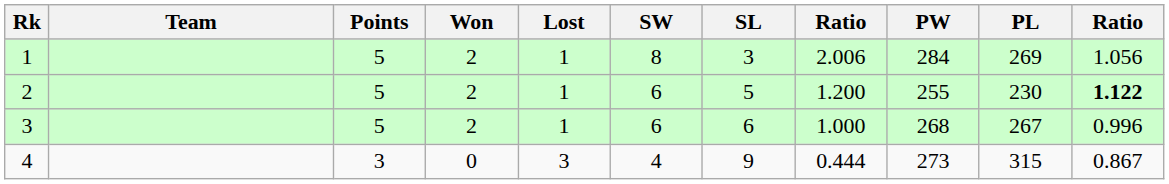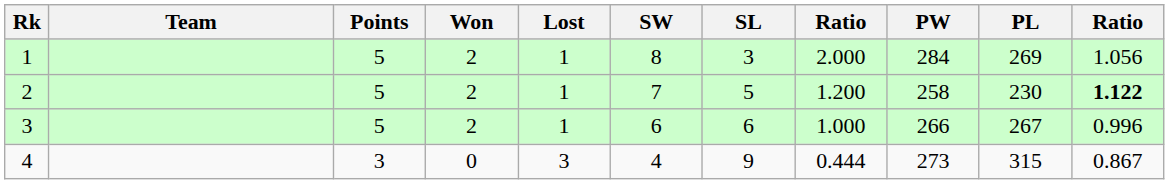(841, 56) 2.006 -> (841, 56) 2.000
(656, 91) 6 -> (656, 91) 7
(933, 91) 255 -> (933, 91) 258
(933, 126) 268 -> (933, 126) 266
